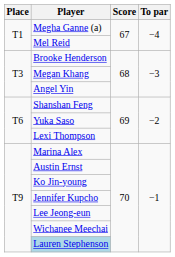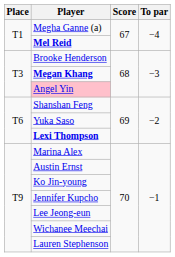(52, 43) normal -> (52, 43) bold
(61, 74) normal -> (63, 74) bold
(53, 89) no background -> (53, 89) pink background
(64, 136) normal -> (66, 136) bold
(71, 244) lightblue background -> (71, 244) no background
